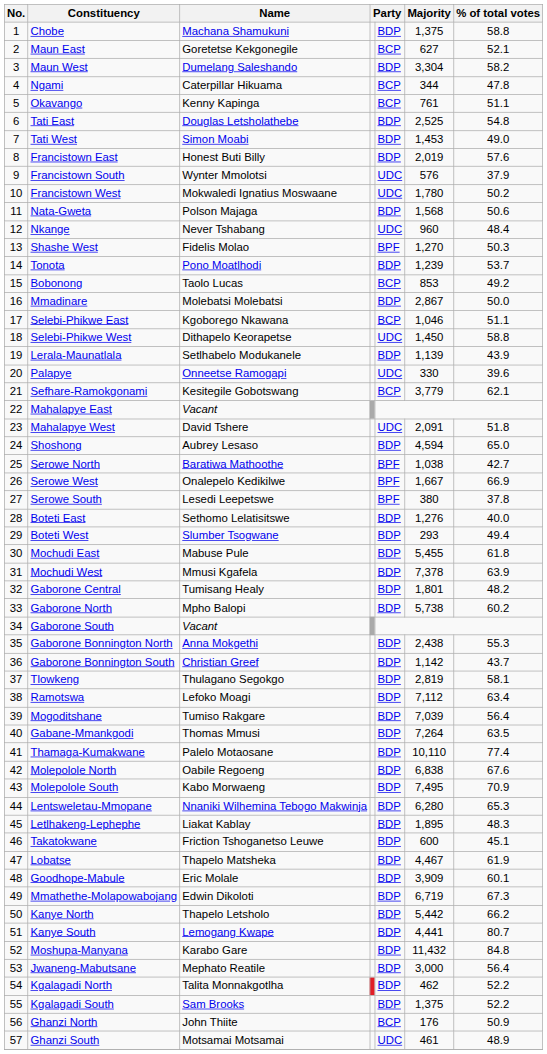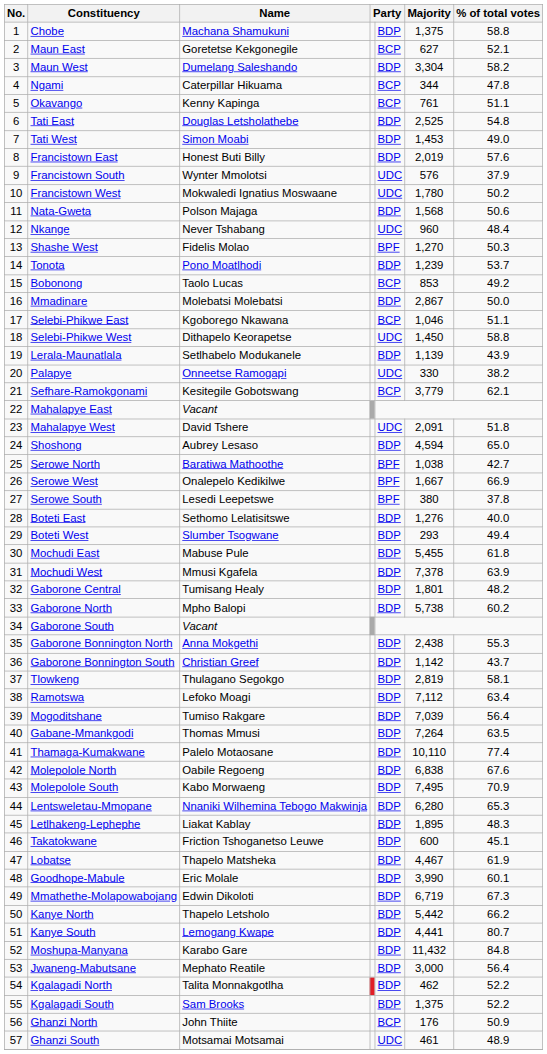(498, 373) 39.6 -> (498, 373) 38.2
(429, 878) 3,909 -> (429, 878) 3,990
